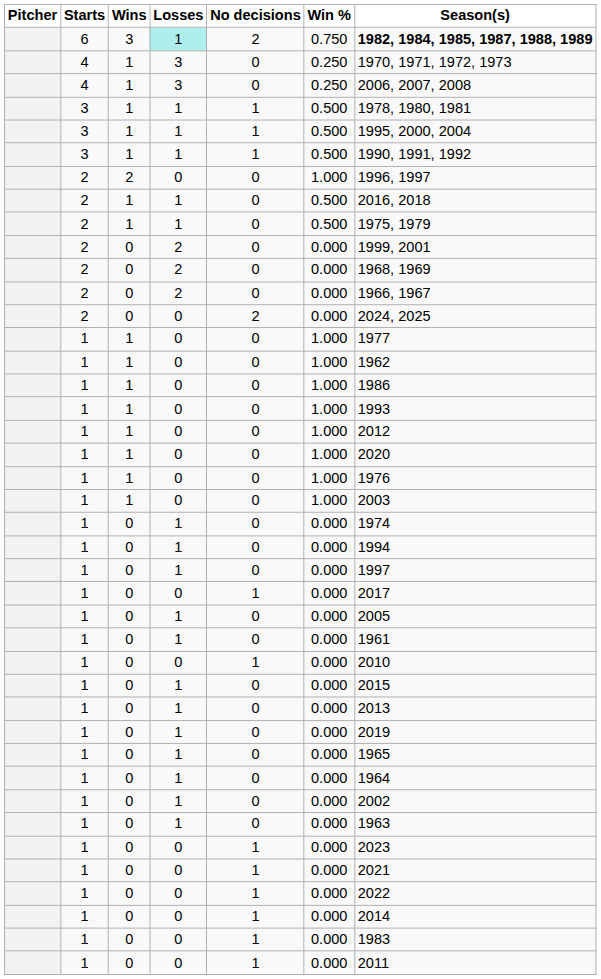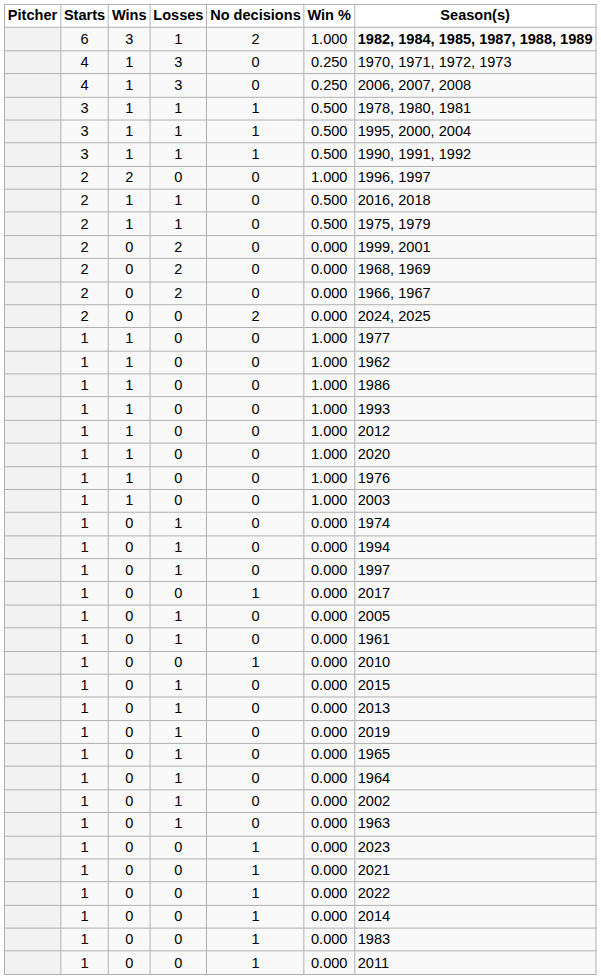(178, 39) paleturquoise background -> (178, 39) no background
(329, 39) 0.750 -> (329, 39) 1.000
